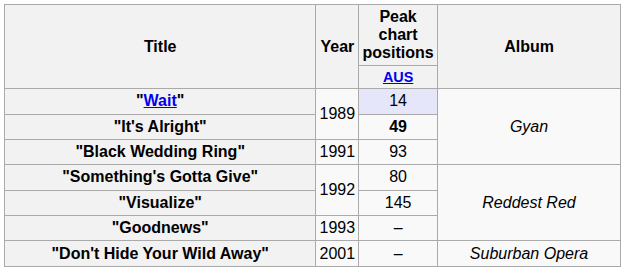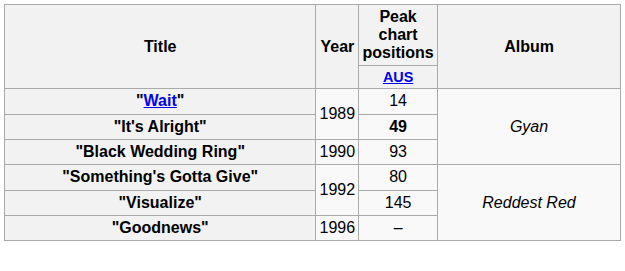(398, 101) lavender background -> (398, 101) no background
(337, 152) 1991 -> (337, 152) 1990
(337, 228) 1993 -> (337, 228) 1996
- row: (160, 253)
